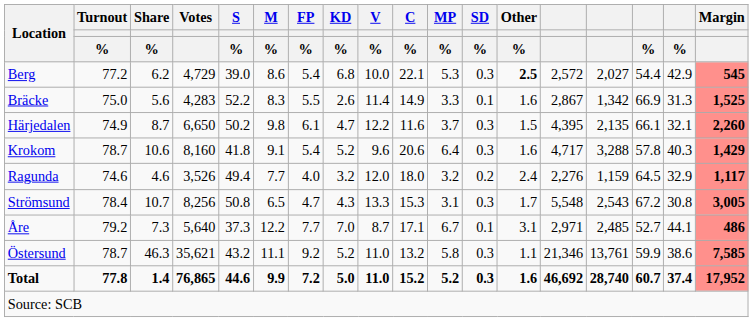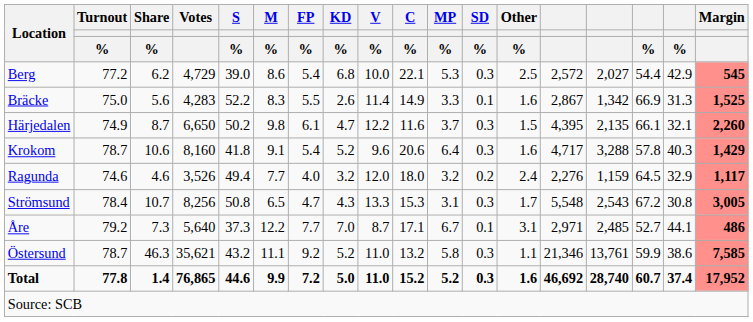(528, 74) bold -> (528, 74) normal
